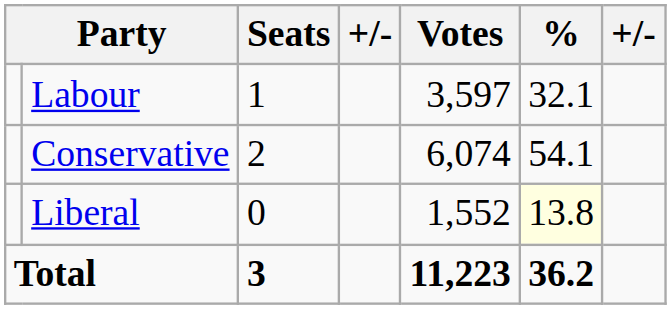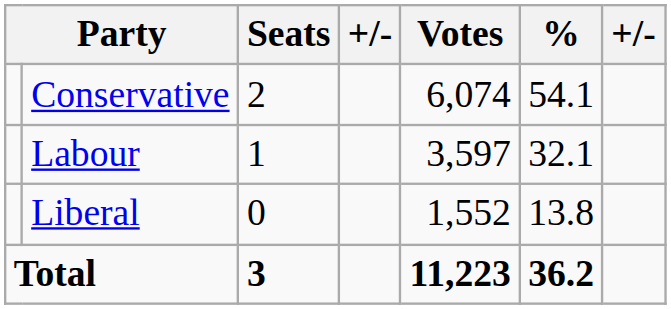rows swapped: (130, 153) <-> (85, 93)
(561, 213) lightyellow background -> (561, 213) no background
